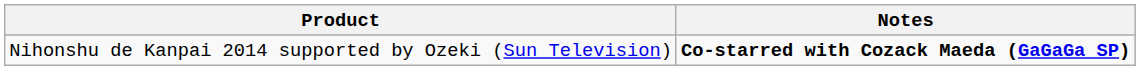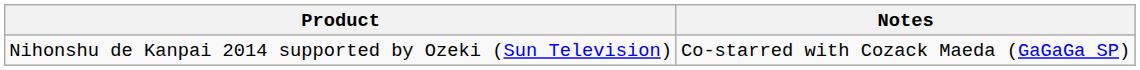(906, 50) bold -> (906, 50) normal
